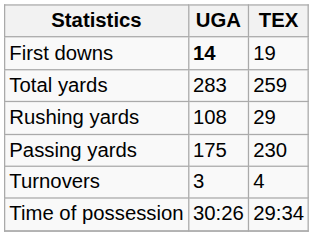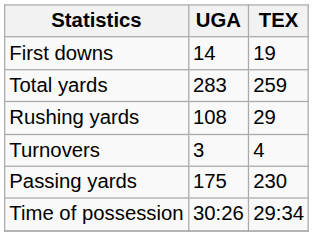(204, 53) bold -> (204, 53) normal
rows swapped: (73, 149) <-> (55, 182)
